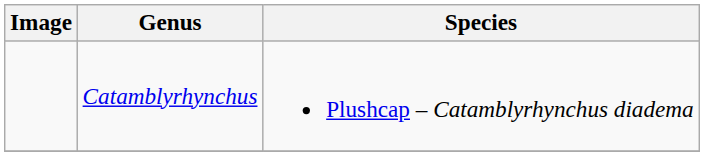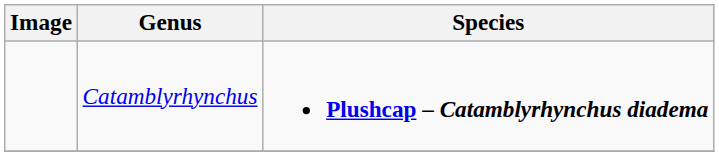(481, 109) normal -> (488, 109) bold
